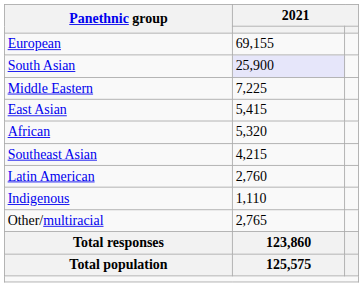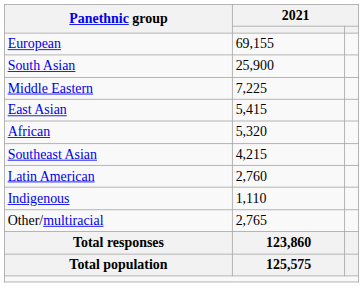(255, 66) lavender background -> (255, 66) no background
